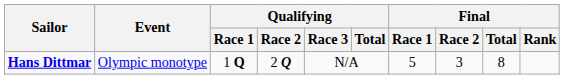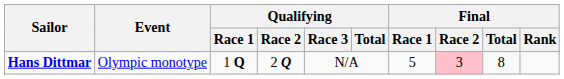(459, 63) no background -> (459, 63) pink background
